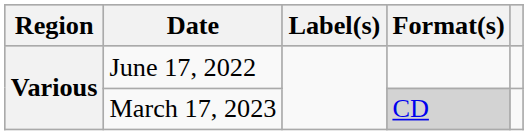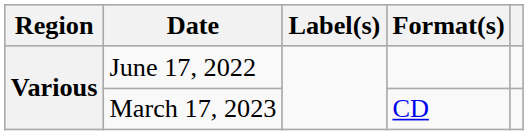(411, 108) lightgrey background -> (411, 108) no background
